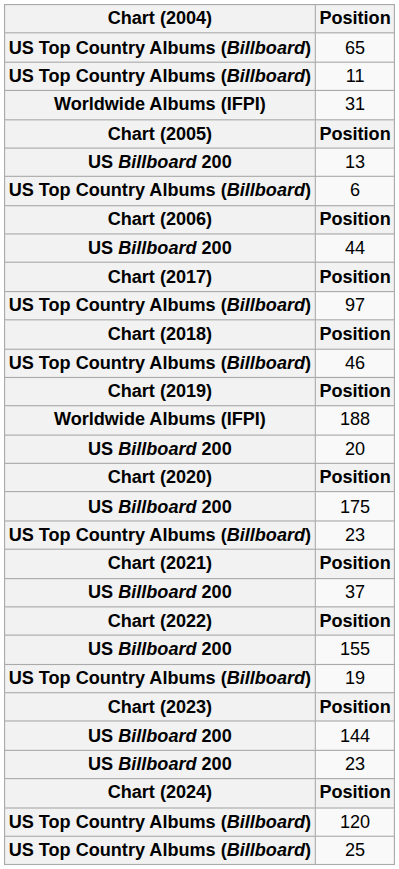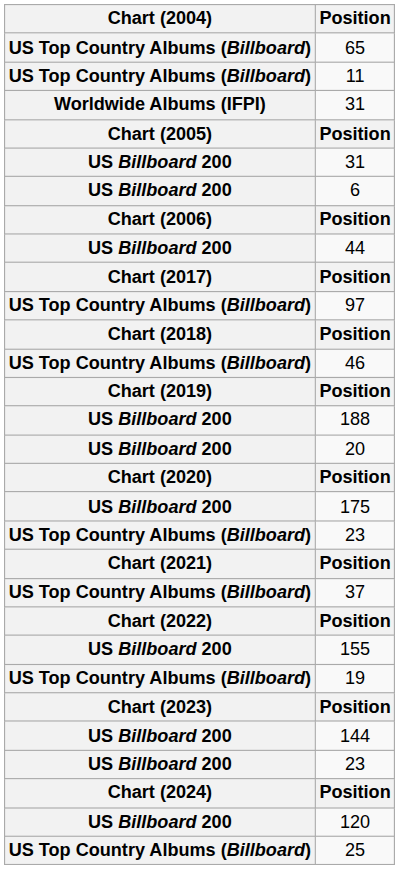(355, 162) 13 -> (355, 162) 31
(160, 190) US Top Country Albums (Billboard) -> (160, 190) US Billboard 200
(160, 420) Worldwide Albums (IFPI) -> (160, 420) US Billboard 200
(160, 592) US Billboard 200 -> (160, 592) US Top Country Albums (Billboard)
(160, 821) US Top Country Albums (Billboard) -> (160, 821) US Billboard 200
